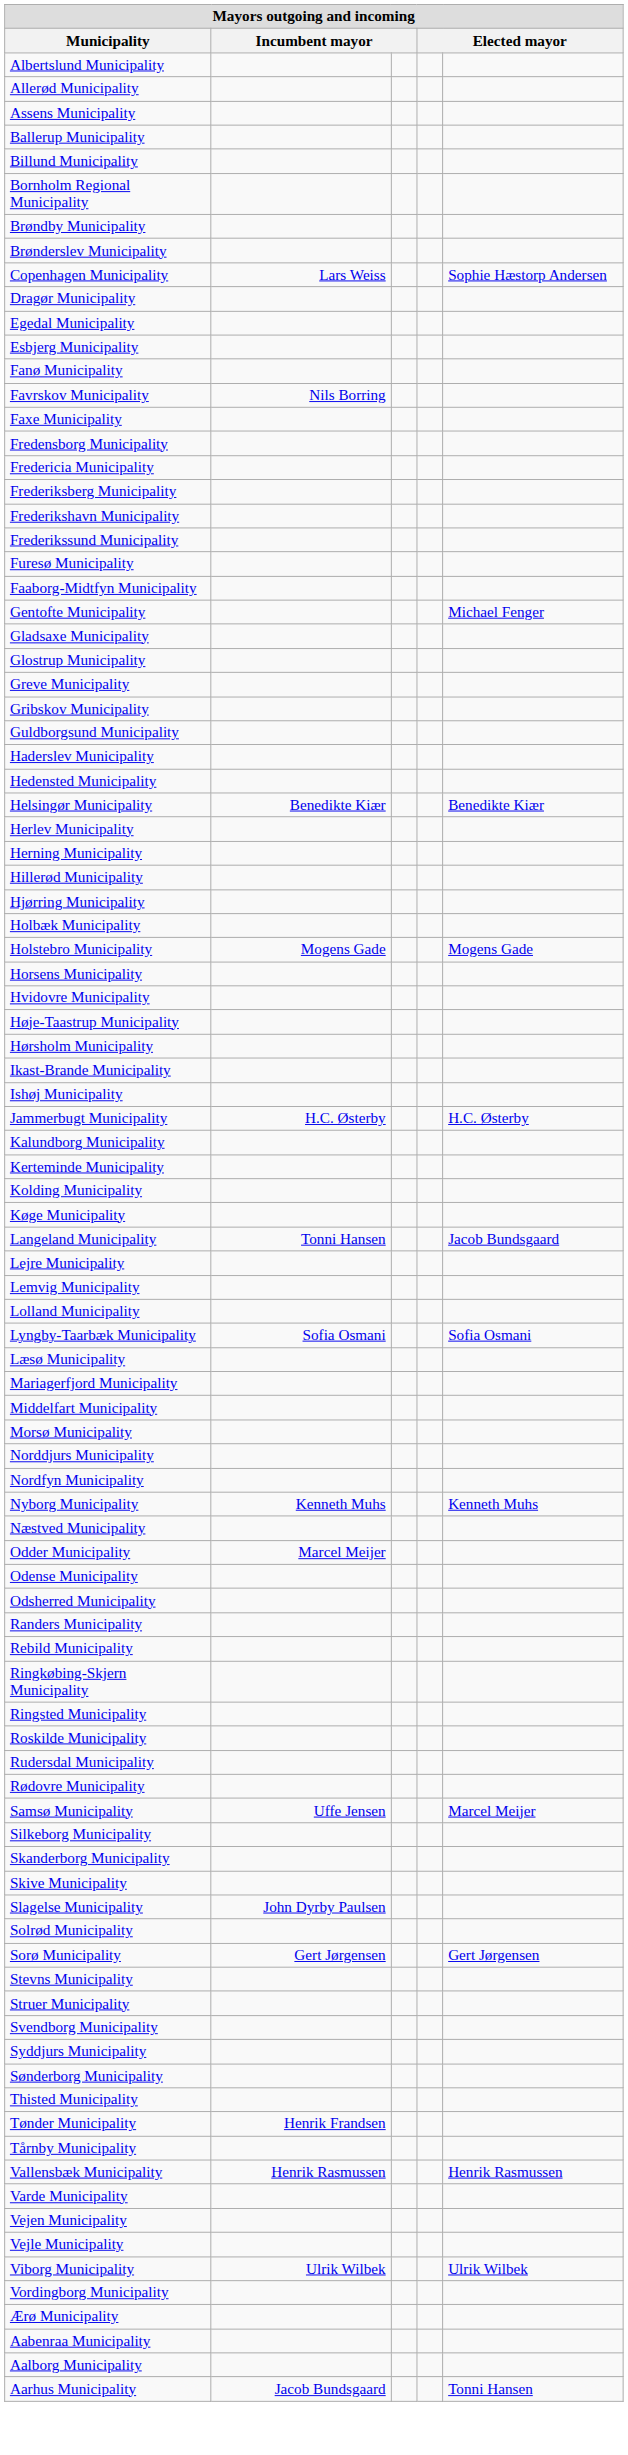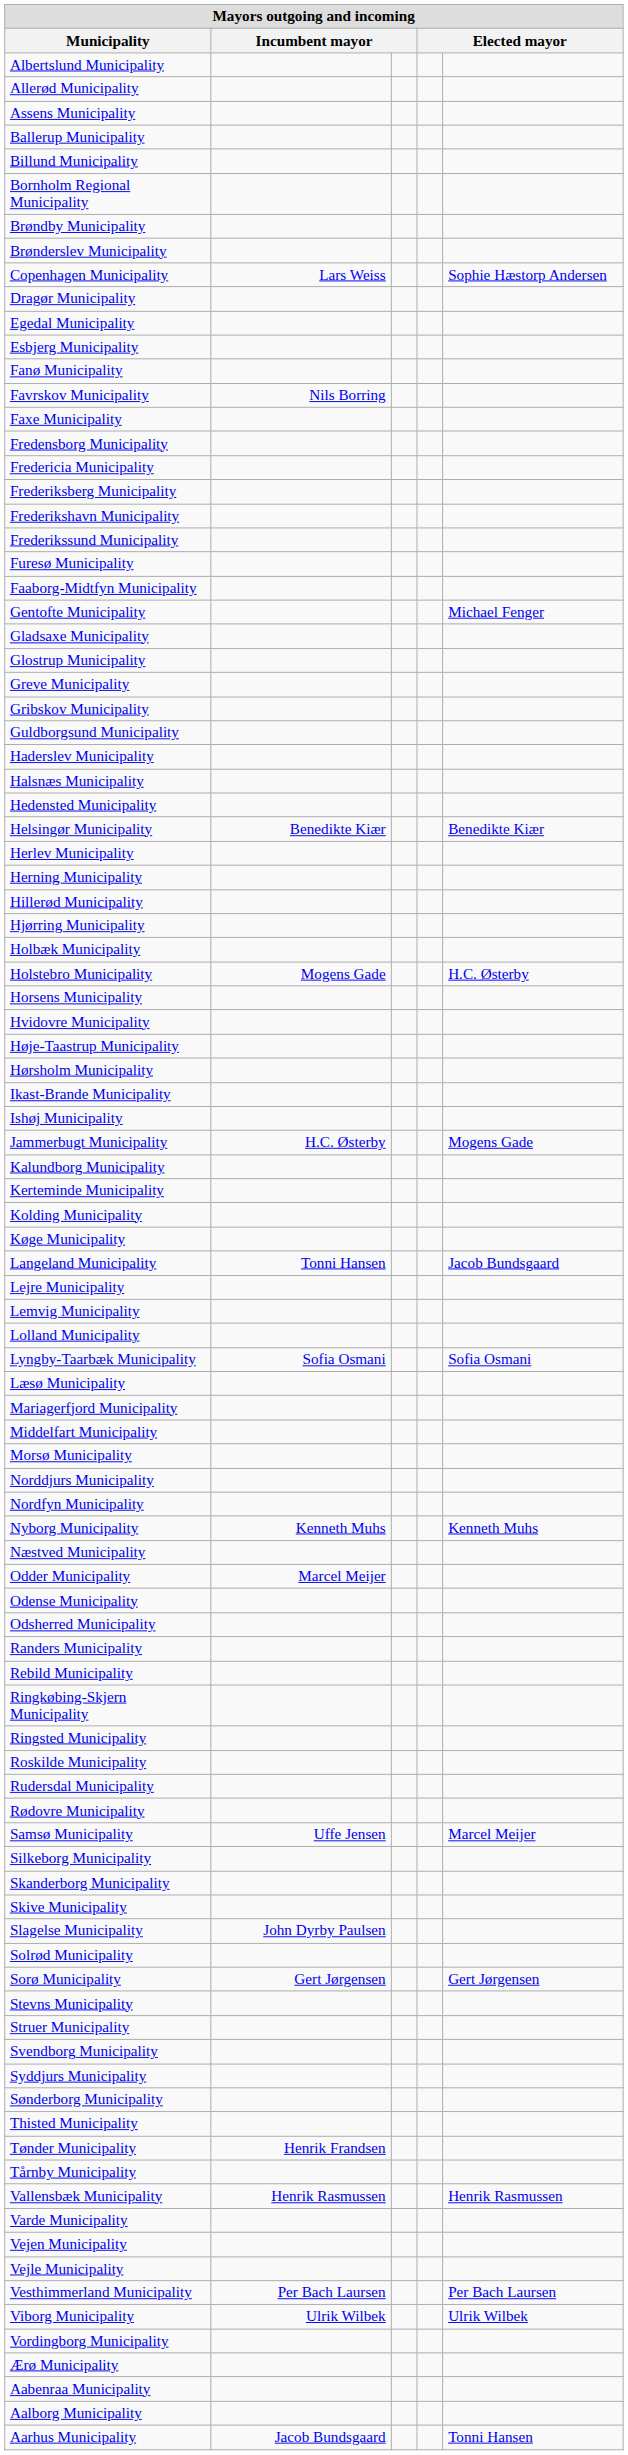+ row: (77, 780)
(491, 949) Mogens Gade -> (488, 973) H.C. Østerby
(488, 1118) H.C. Østerby -> (491, 1142) Mogens Gade
+ row: (101, 2292)
